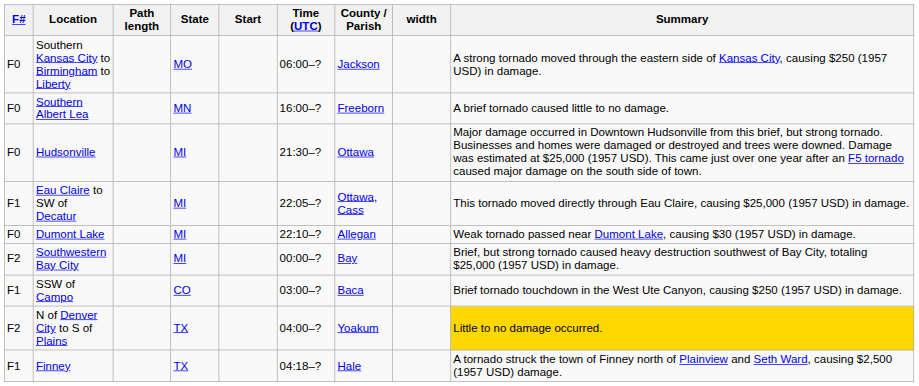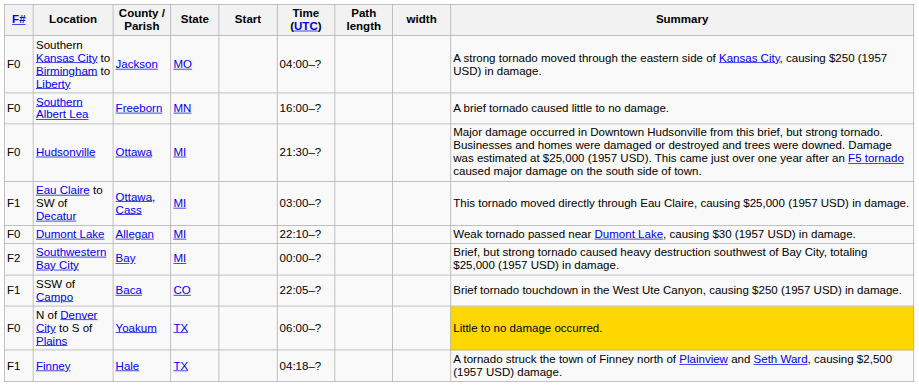columns swapped: (364, 20) <-> (142, 20)
(300, 64) 06:00–? -> (300, 64) 04:00–?
(300, 203) 22:05–? -> (300, 203) 03:00–?
(300, 290) 03:00–? -> (300, 290) 22:05–?
(14, 328) F2 -> (14, 328) F0
(300, 328) 04:00–? -> (300, 328) 06:00–?
